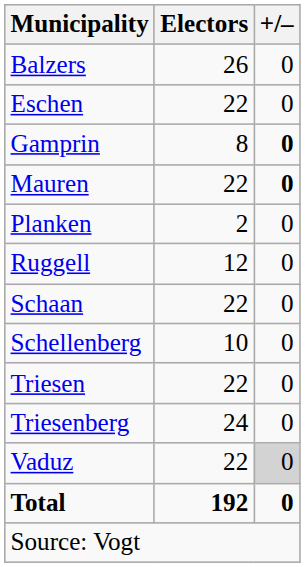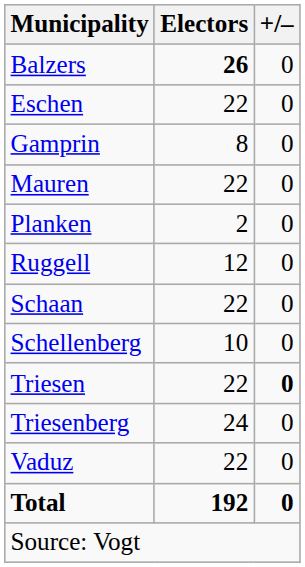(236, 64) normal -> (236, 64) bold
(287, 143) bold -> (287, 143) normal
(287, 183) bold -> (287, 183) normal
(287, 382) normal -> (287, 382) bold
(287, 462) lightgrey background -> (287, 462) no background
